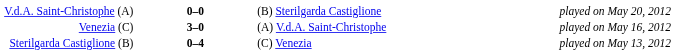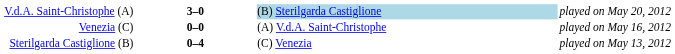(195, 11) 0–0 -> (195, 11) 3–0
(319, 11) no background -> (319, 11) lightblue background
(195, 27) 3–0 -> (195, 27) 0–0
